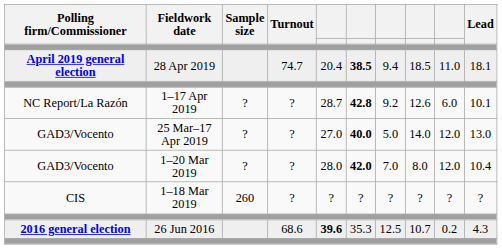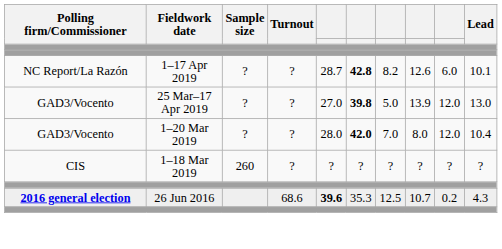- row: (75, 65)
(390, 103) 9.2 -> (390, 71) 8.2
(361, 134) 40.0 -> (361, 103) 39.8
(420, 134) 14.0 -> (420, 103) 13.9
